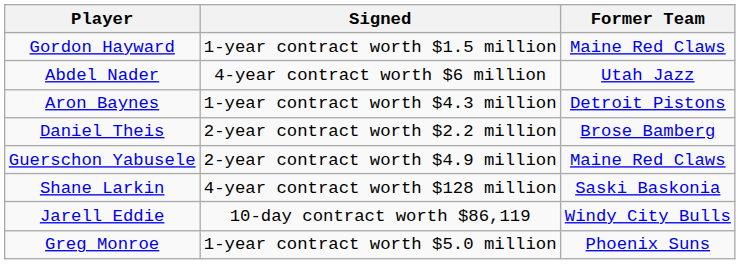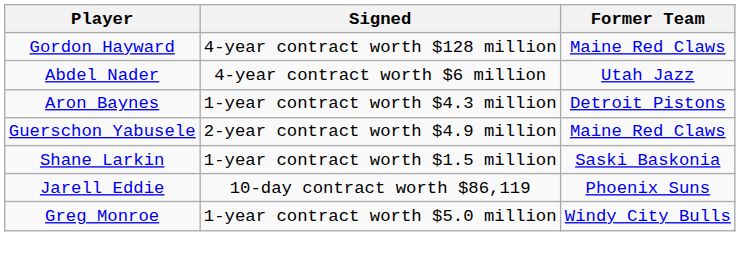(380, 47) 1-year contract worth $1.5 million -> (380, 47) 4-year contract worth $128 million
- row: (102, 131)
(380, 188) 4-year contract worth $128 million -> (380, 160) 1-year contract worth $1.5 million
(648, 216) Windy City Bulls -> (648, 188) Phoenix Suns
(648, 244) Phoenix Suns -> (648, 216) Windy City Bulls
